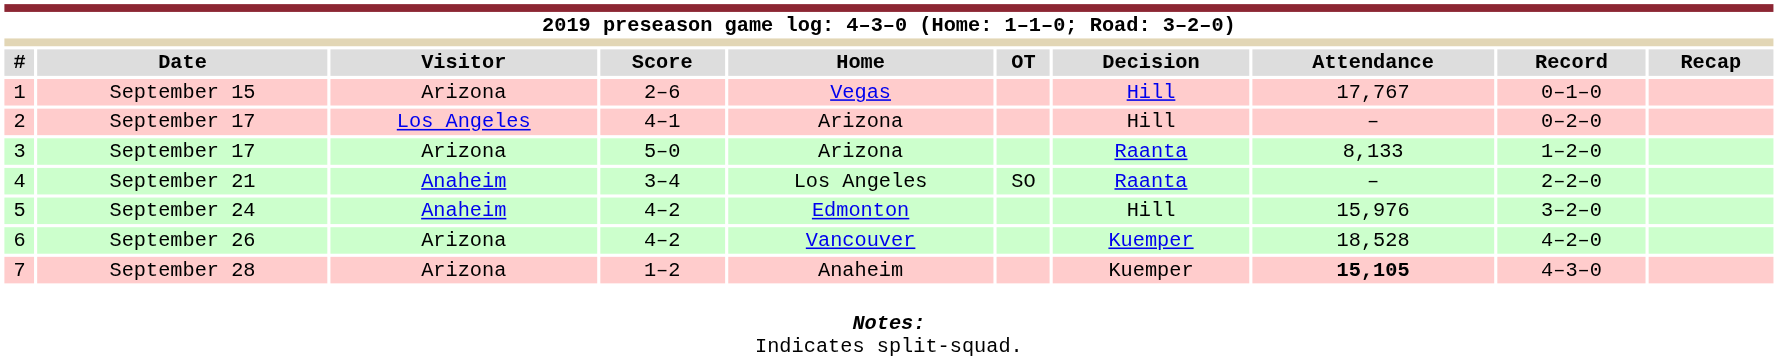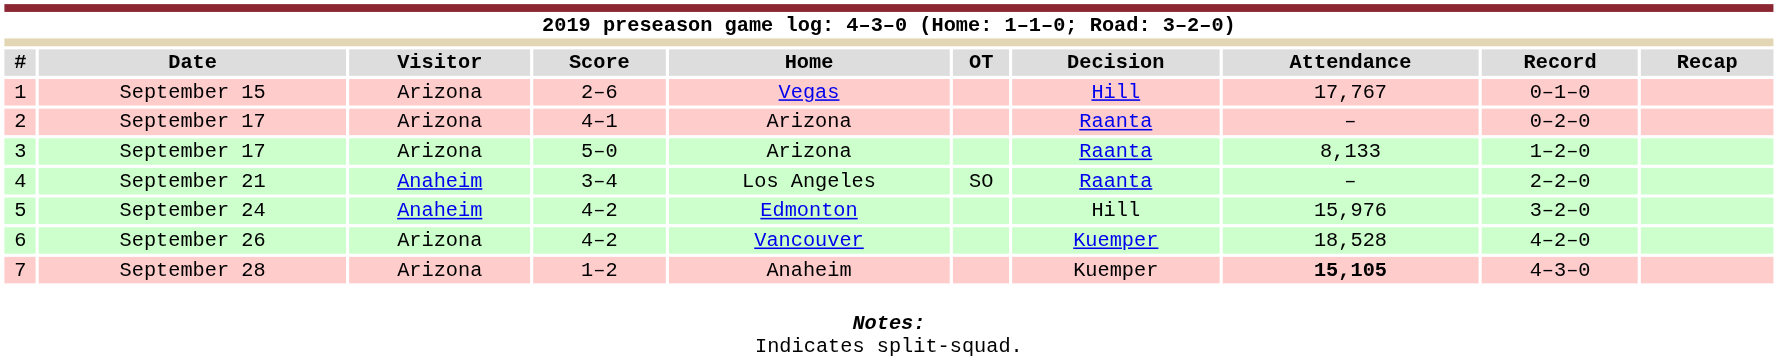(464, 121) Los Angeles -> (440, 121) Arizona
(1151, 121) Hill -> (1116, 121) Raanta
